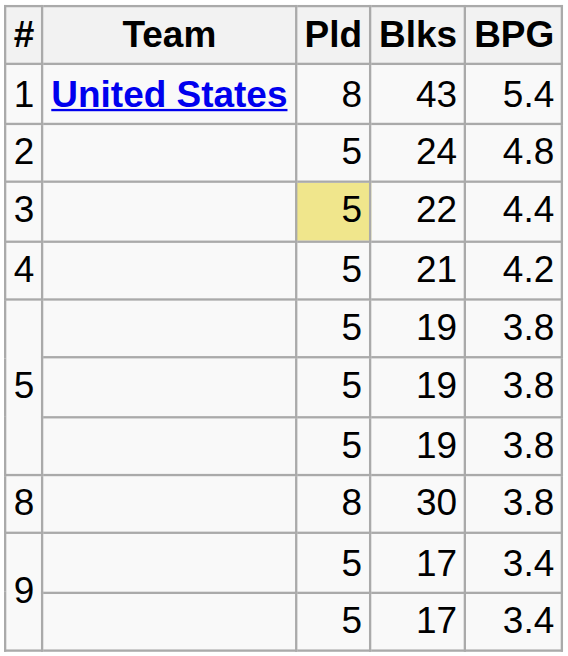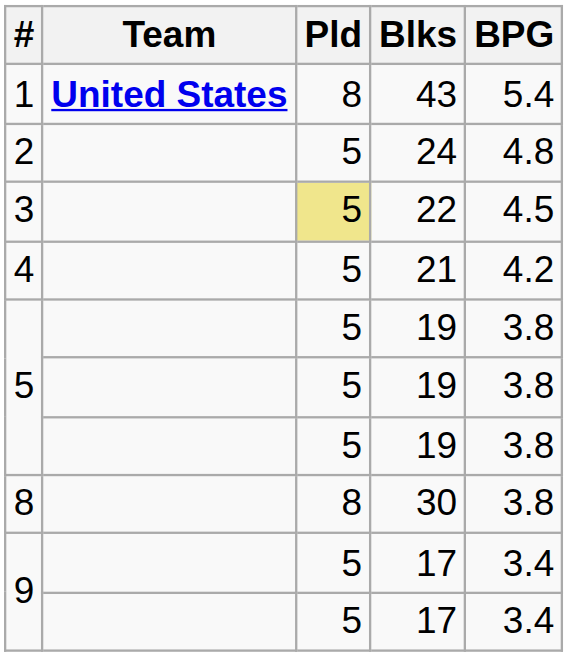(529, 210) 4.4 -> (529, 210) 4.5
